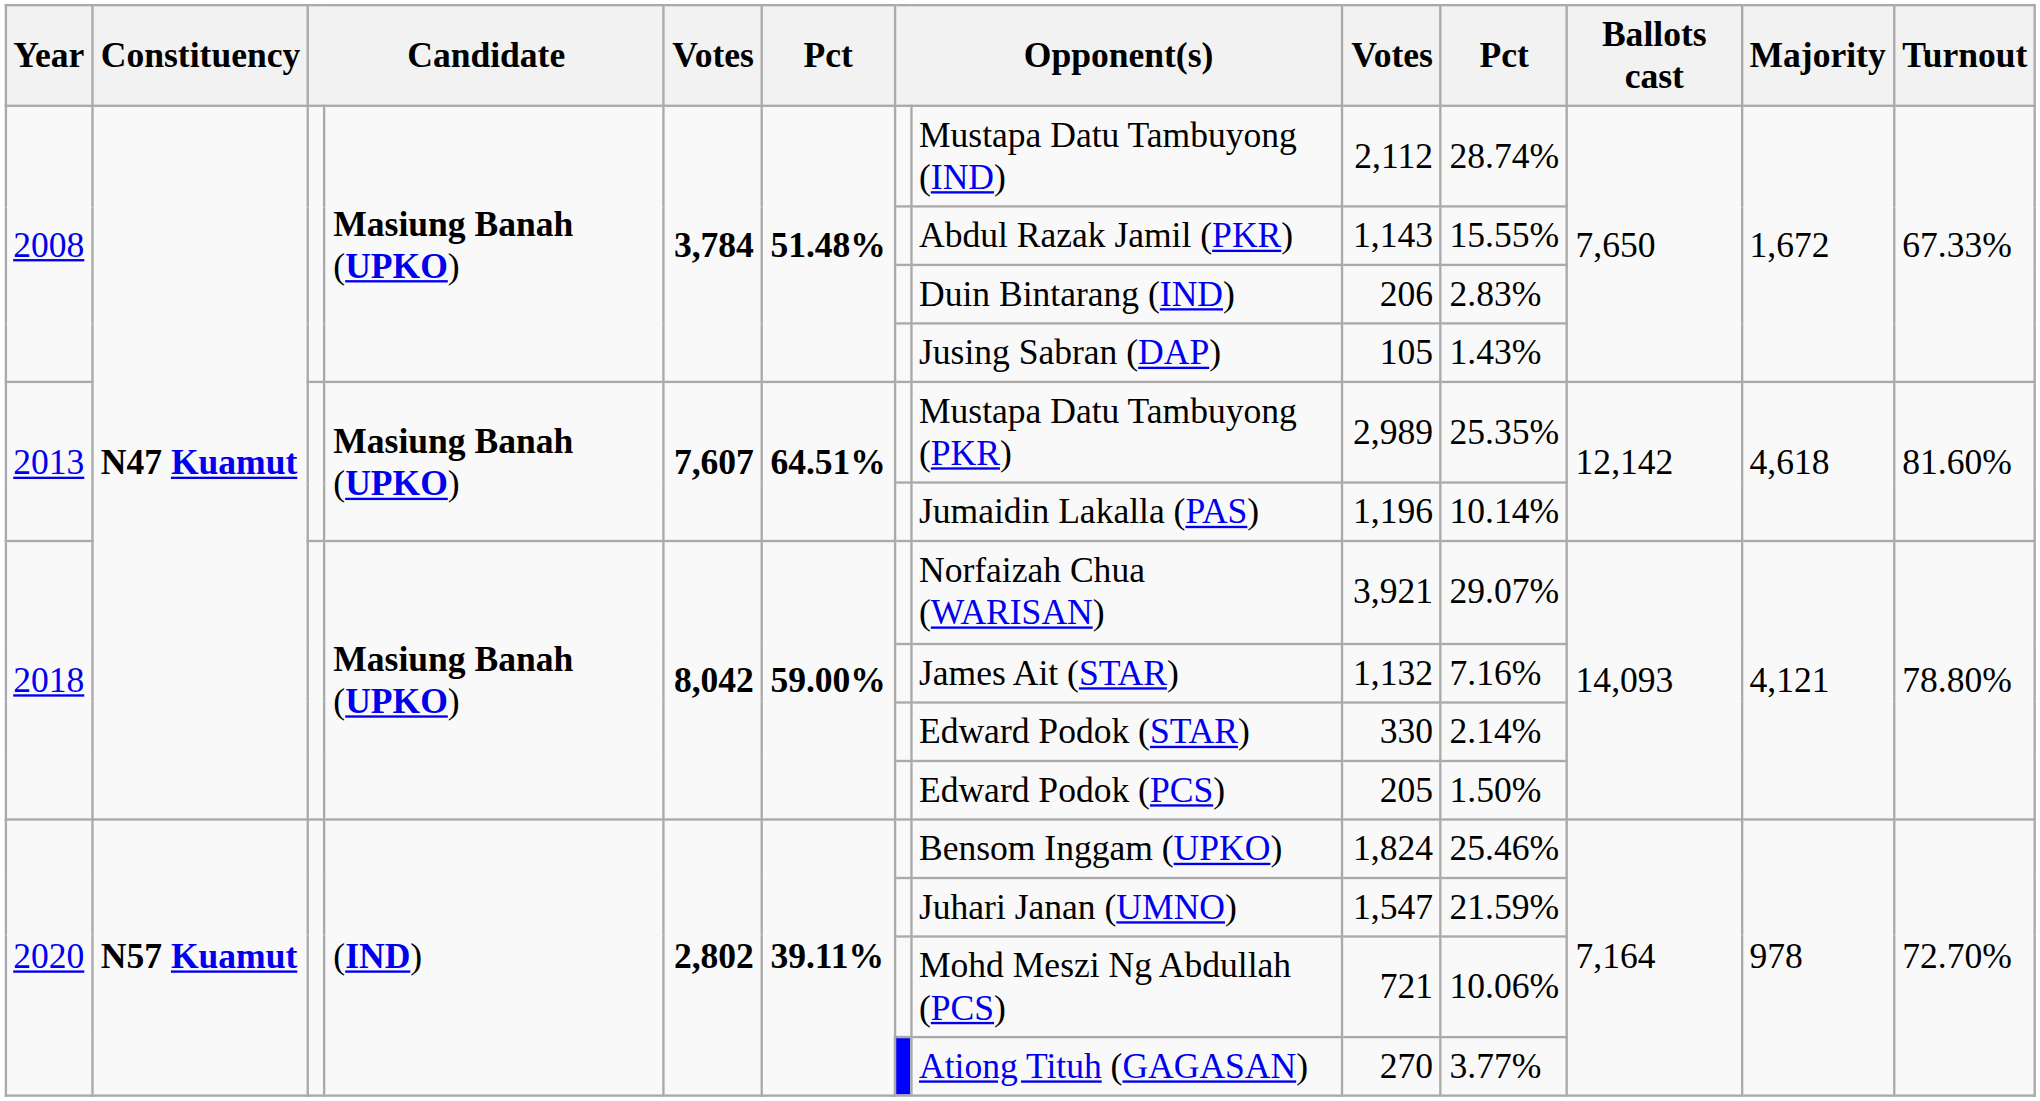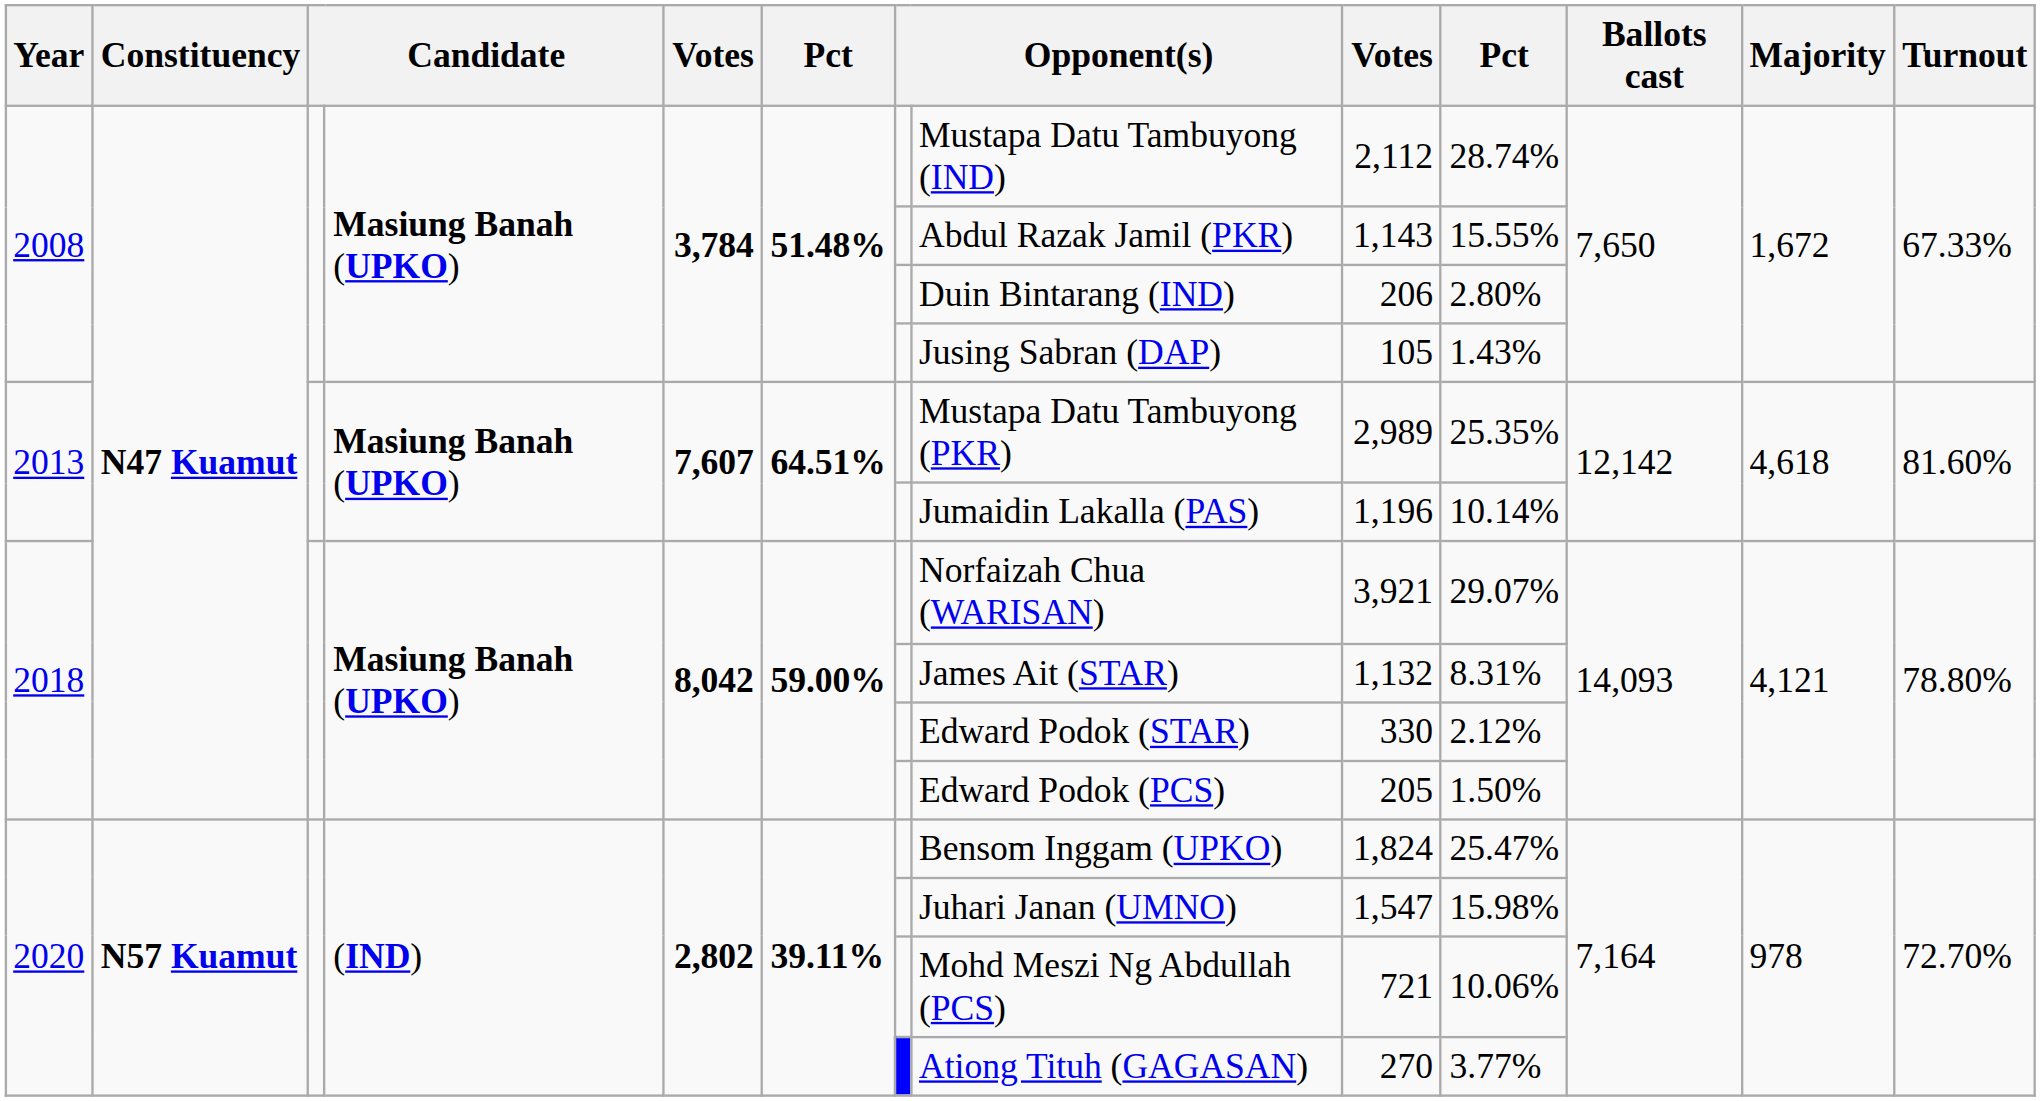(1495, 294) 2.83% -> (1495, 294) 2.80%
(1495, 671) 7.16% -> (1495, 671) 8.31%
(1495, 730) 2.14% -> (1495, 730) 2.12%
(1504, 847) 25.46% -> (1504, 847) 25.47%
(1504, 906) 21.59% -> (1504, 906) 15.98%
